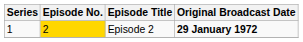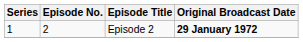(46, 29) gold background -> (46, 29) no background
